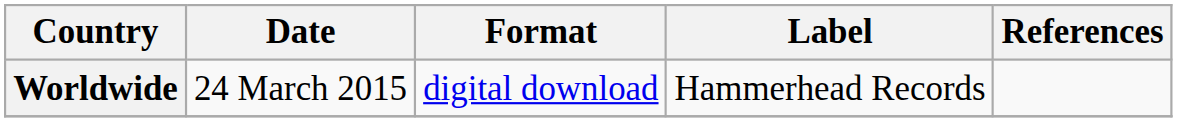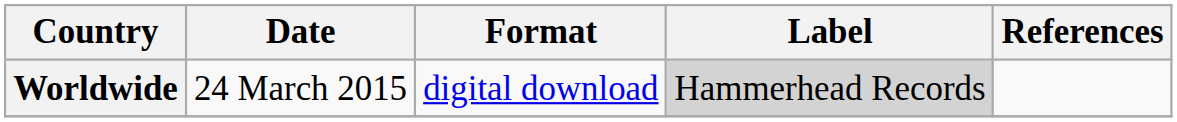(830, 87) no background -> (830, 87) lightgrey background
